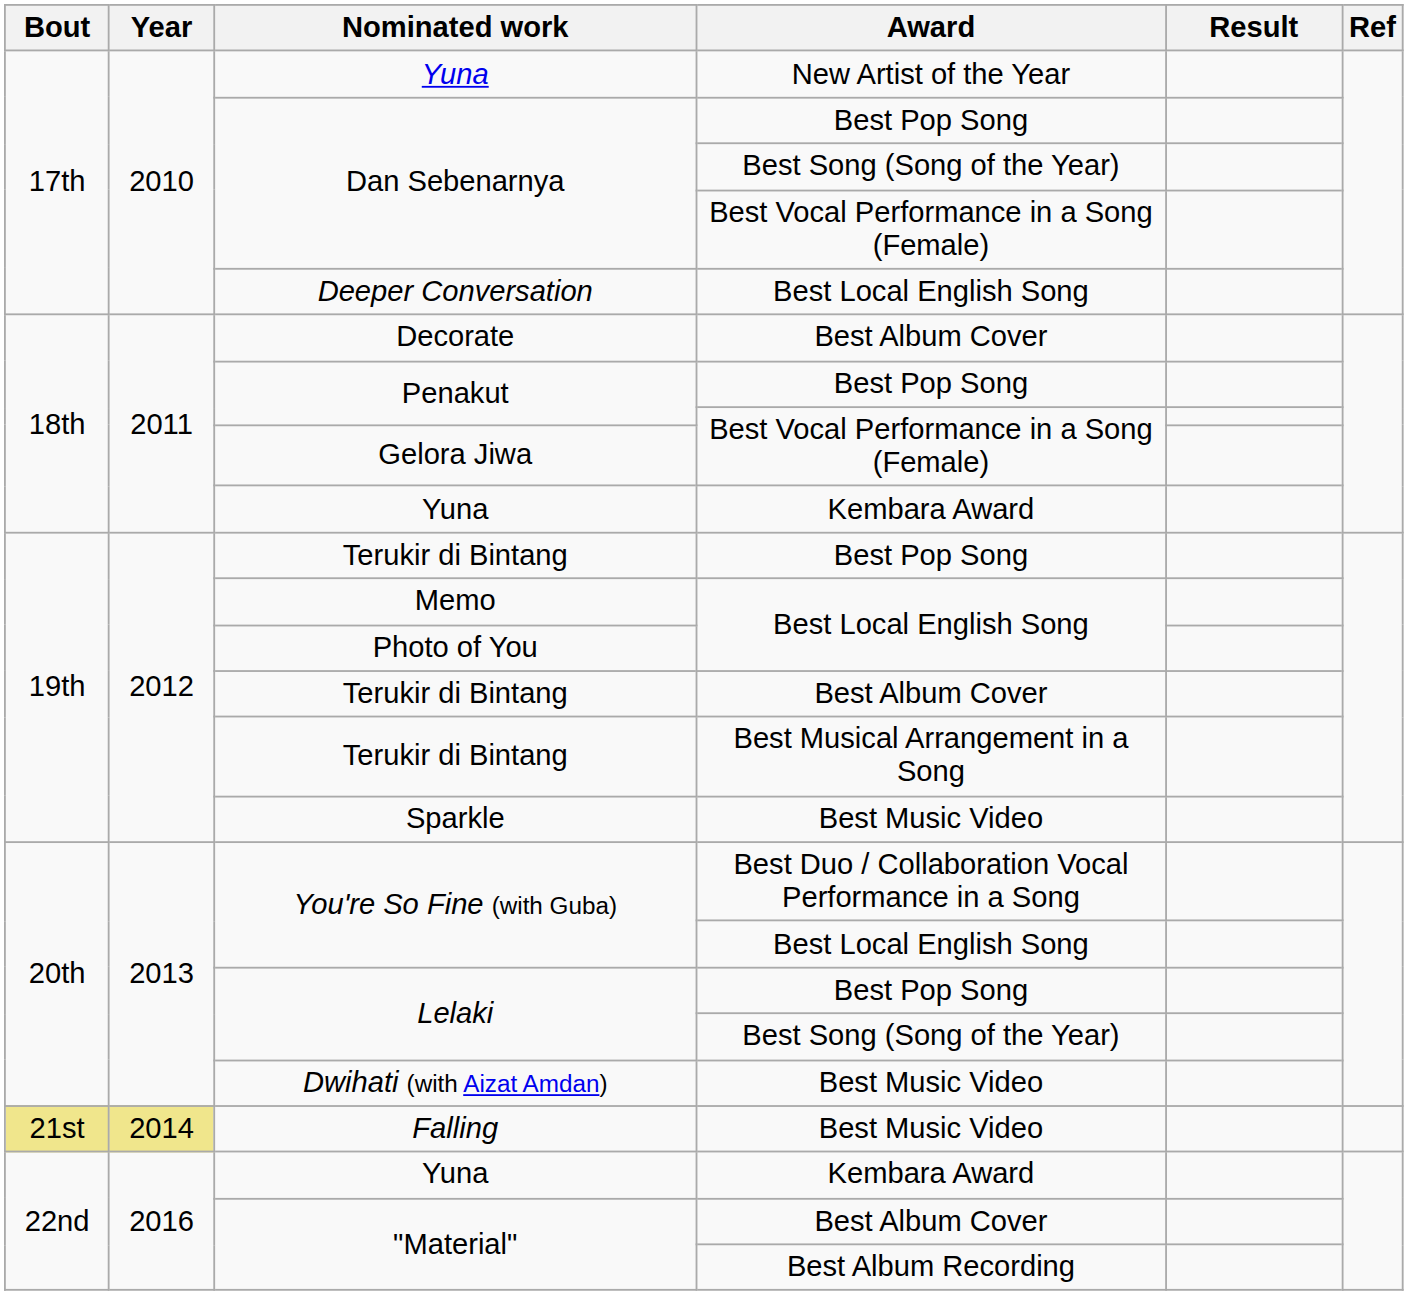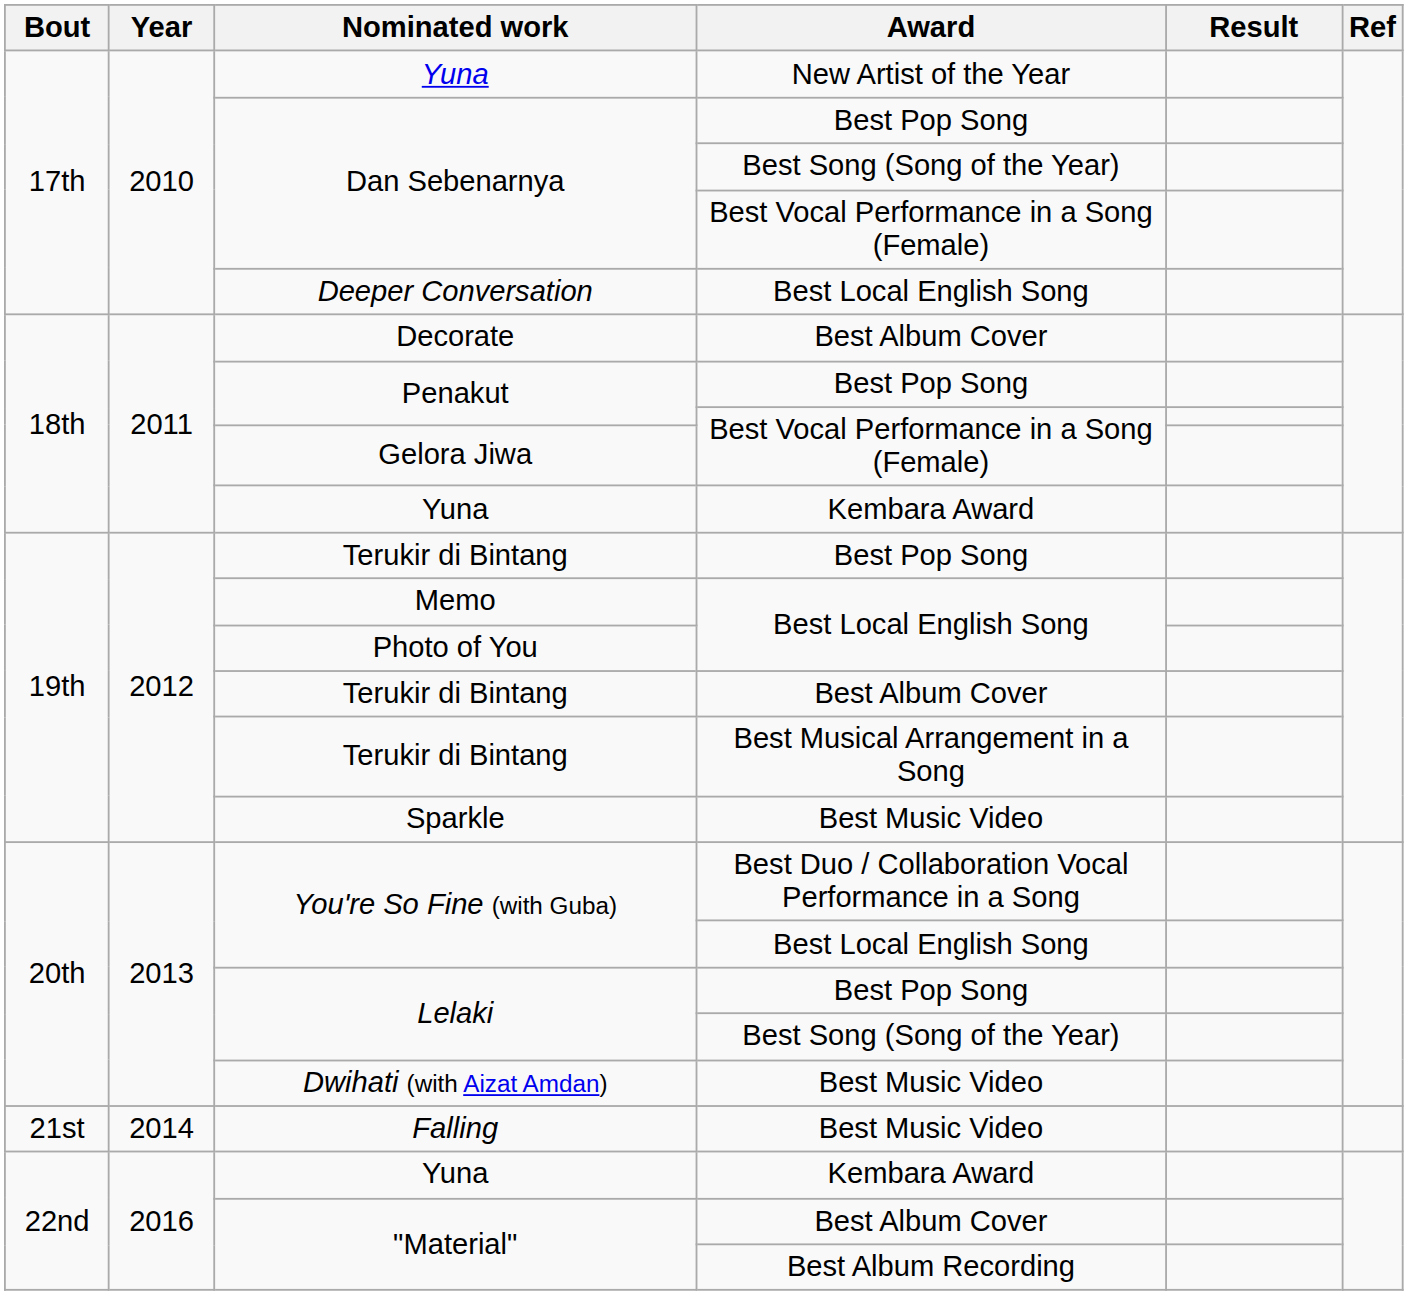(57, 1128) khaki background -> (57, 1128) no background
(162, 1128) khaki background -> (162, 1128) no background
